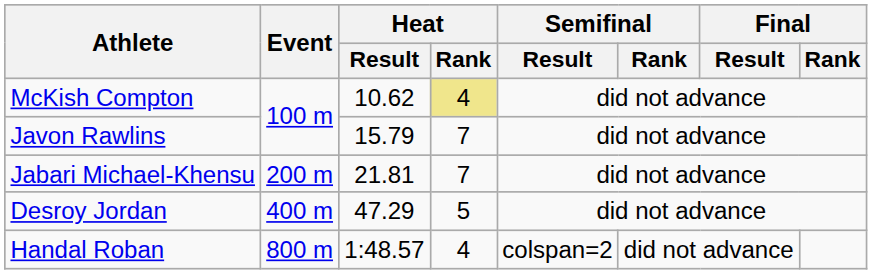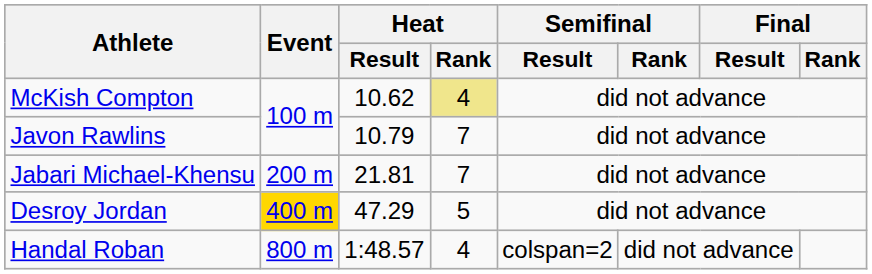(384, 136) 15.79 -> (384, 136) 10.79
(300, 212) no background -> (300, 212) gold background
